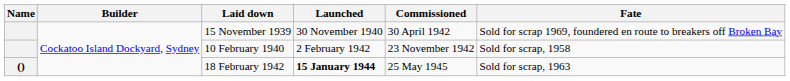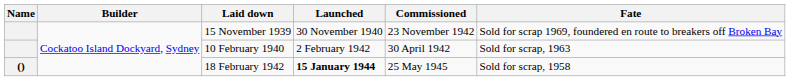(419, 31) 30 April 1942 -> (431, 31) 23 November 1942
(431, 48) 23 November 1942 -> (419, 48) 30 April 1942
(525, 48) Sold for scrap, 1958 -> (525, 48) Sold for scrap, 1963
(525, 66) Sold for scrap, 1963 -> (525, 66) Sold for scrap, 1958
